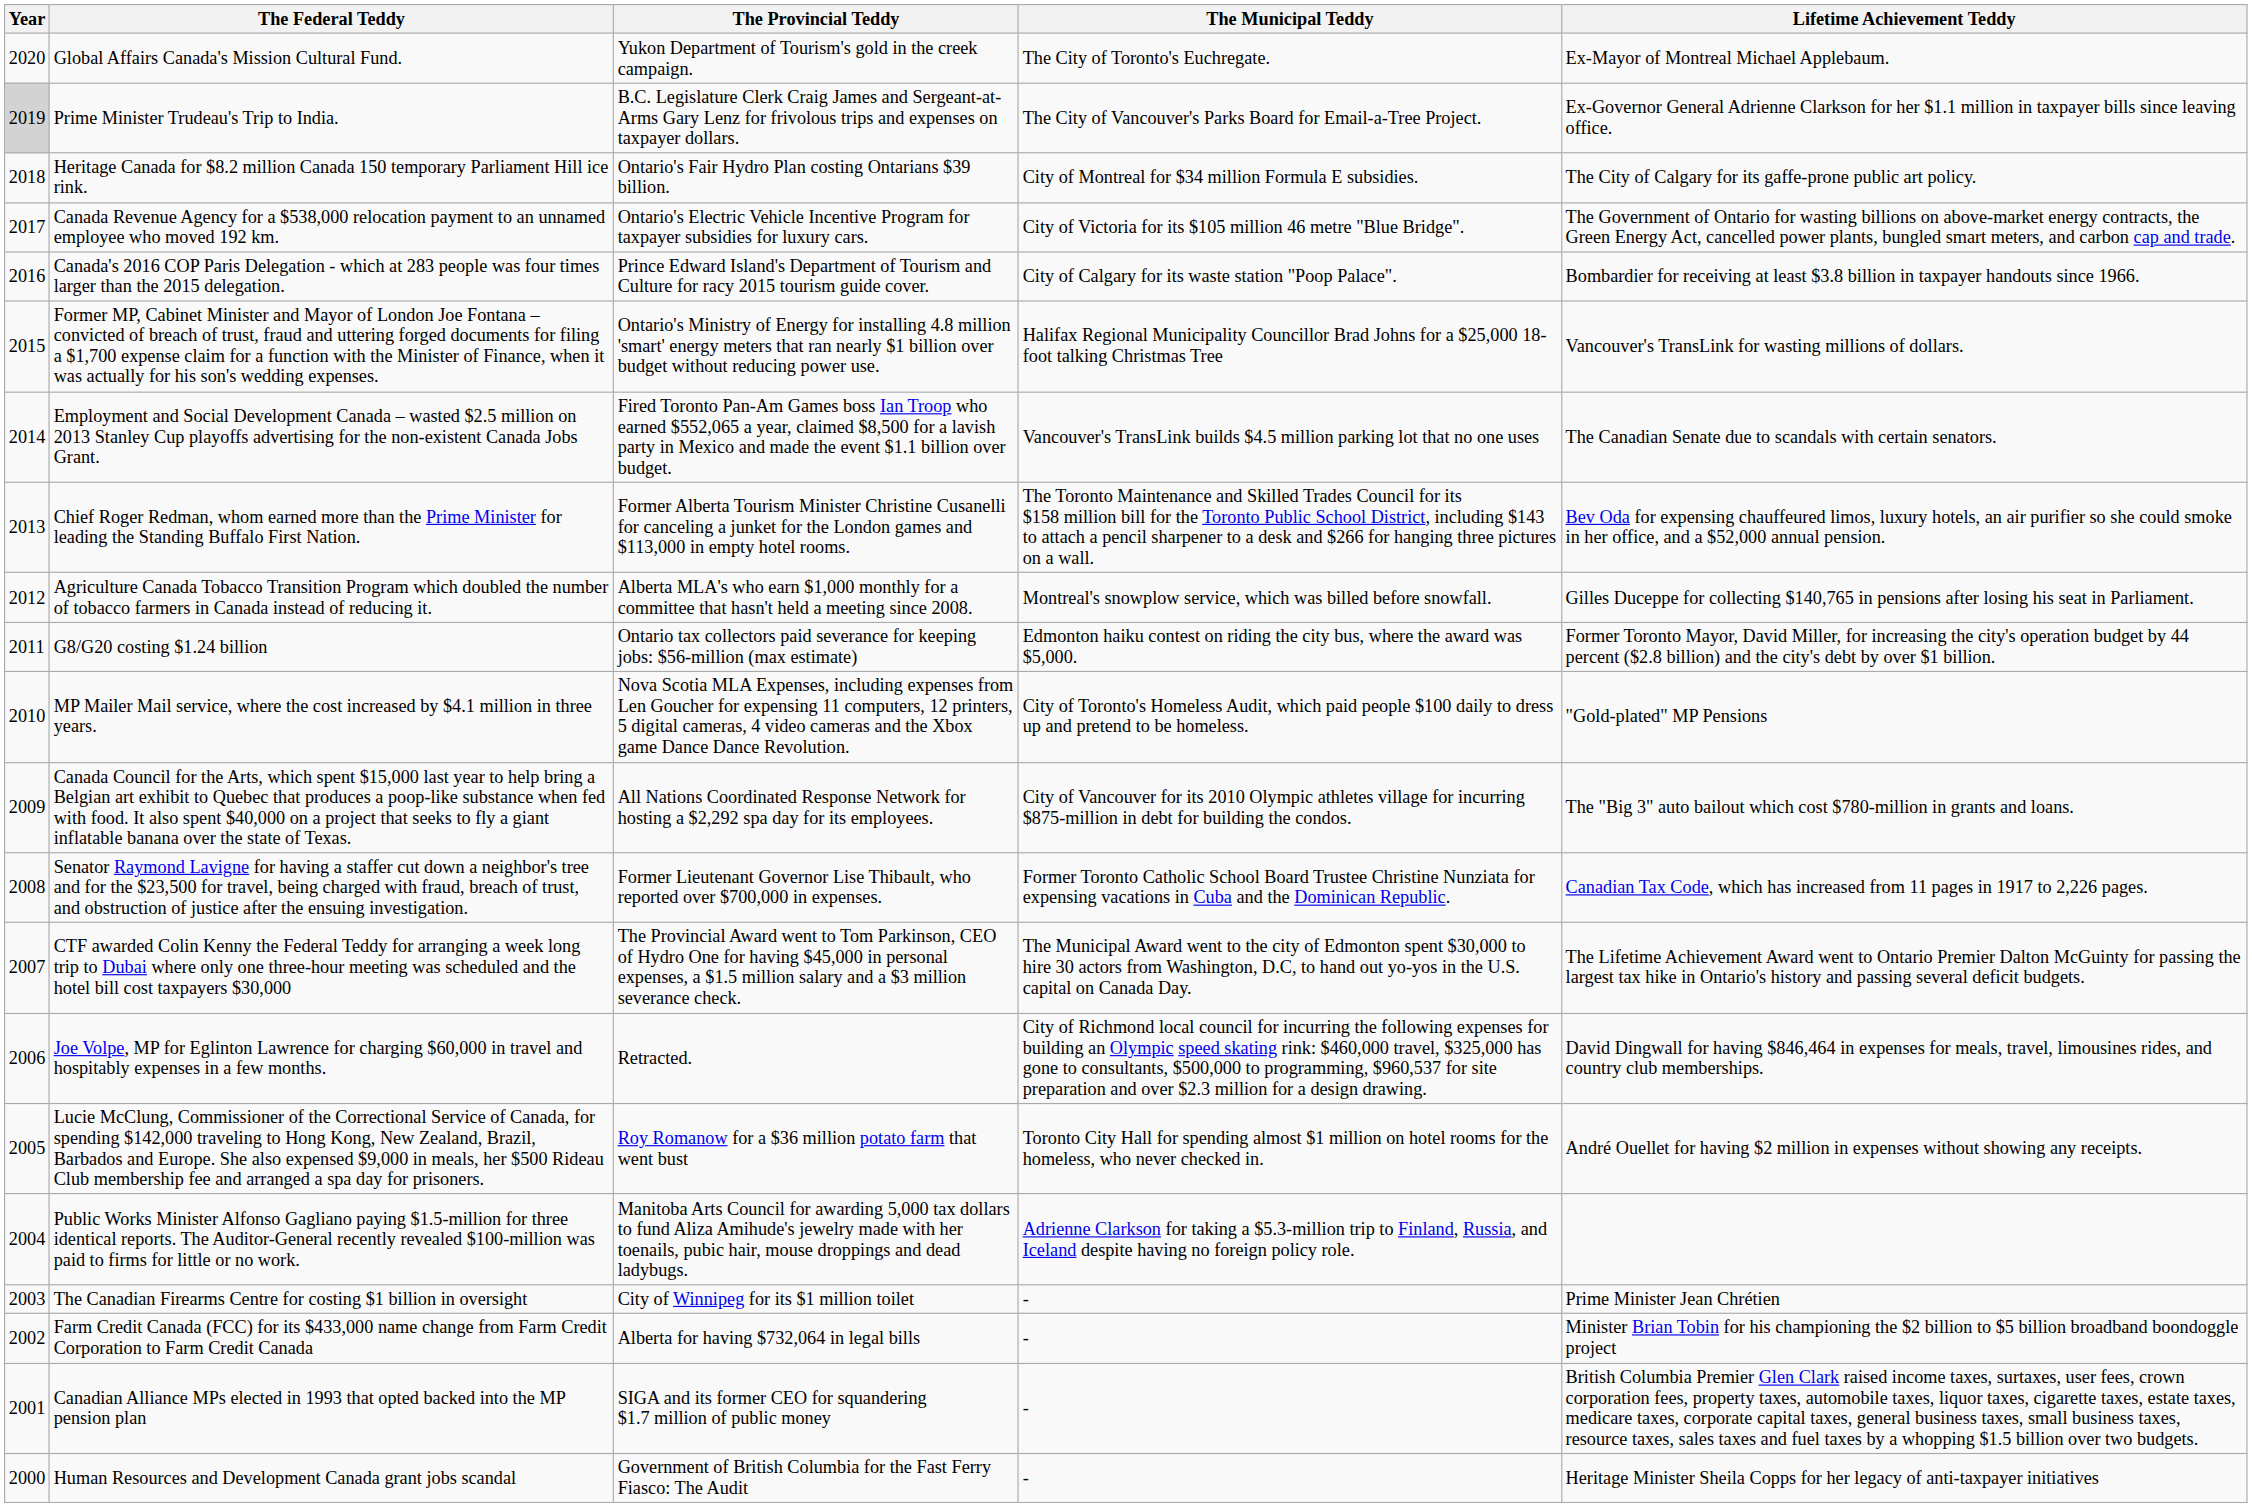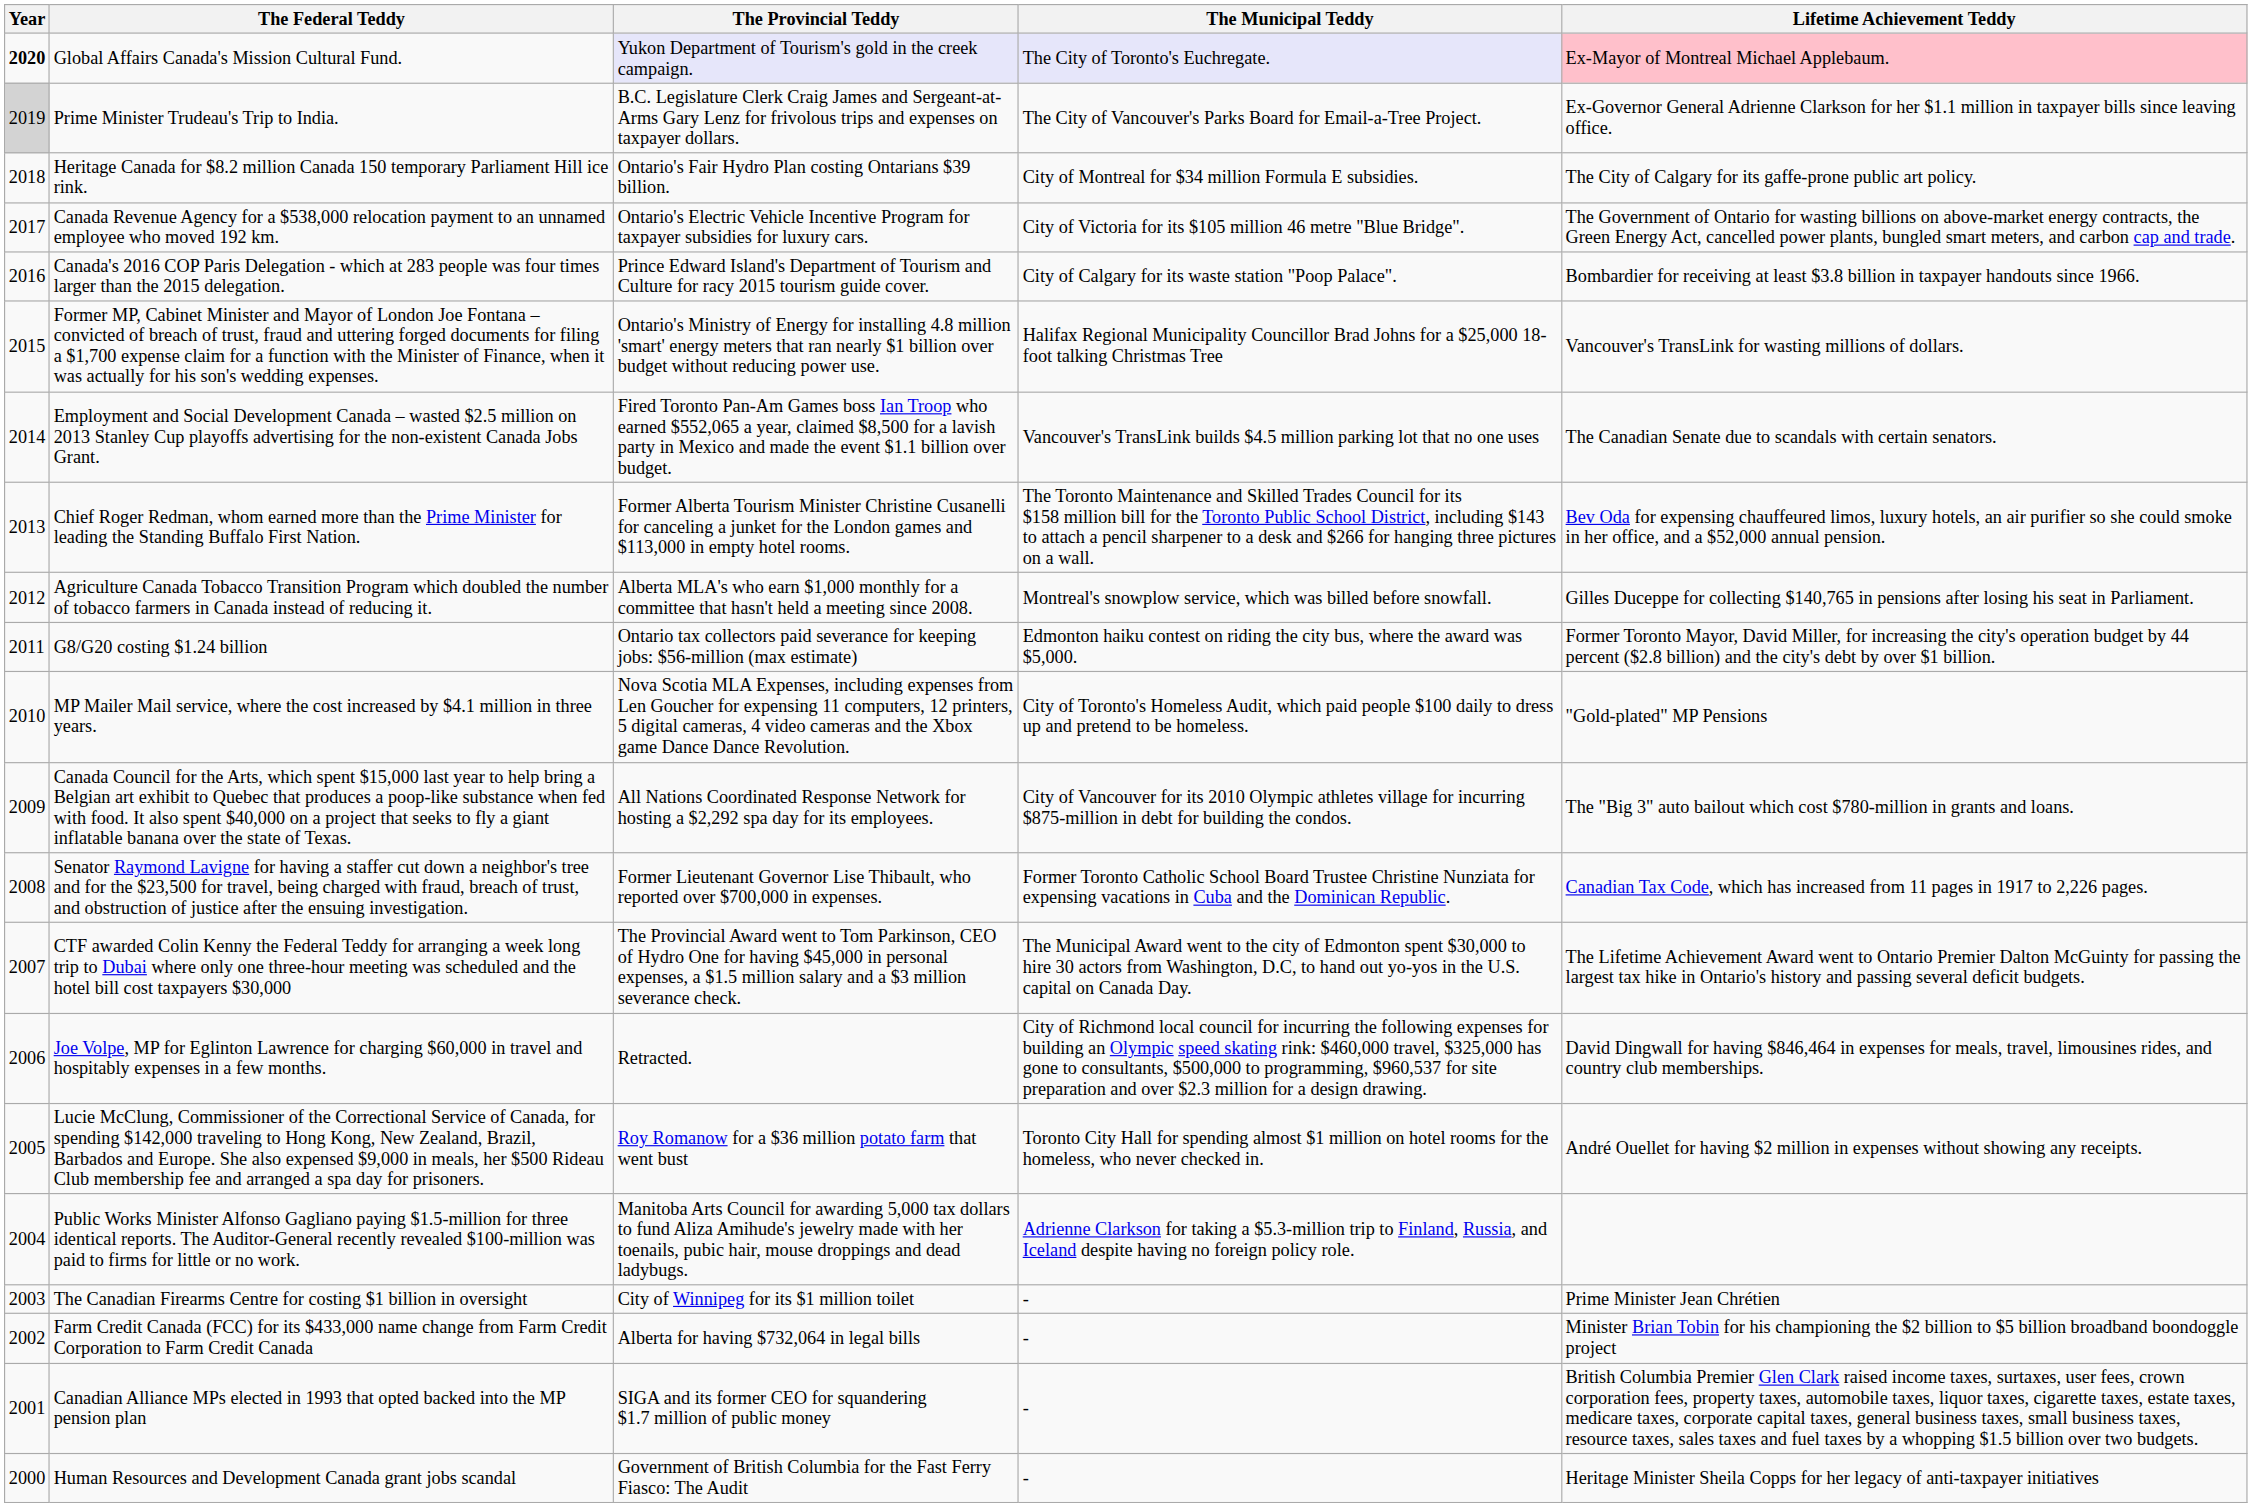(27, 58) normal -> (27, 58) bold
(798, 58) no background -> (798, 58) lavender background
(1146, 58) no background -> (1146, 58) lavender background
(1727, 58) no background -> (1727, 58) pink background
